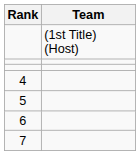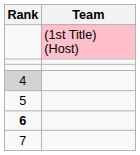(70, 42) no background -> (70, 42) pink background
(23, 81) no background -> (23, 81) lightgrey background
(23, 121) normal -> (23, 121) bold
